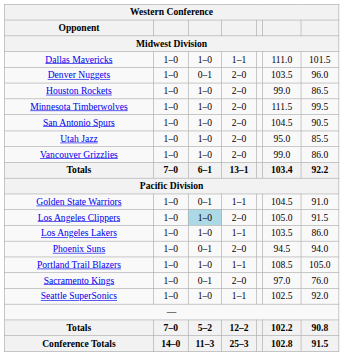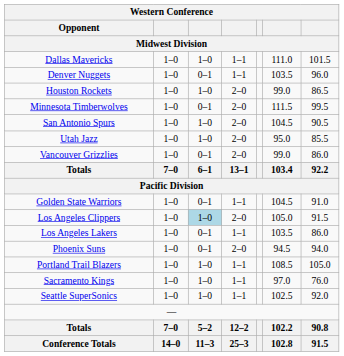(239, 75) 2–0 -> (239, 75) 1–1
(205, 107) 1–0 -> (205, 107) 0–1
(205, 154) 1–0 -> (205, 154) 0–1
(205, 233) 1–0 -> (205, 233) 0–1
(205, 281) 0–1 -> (205, 281) 1–0
(239, 281) 2–0 -> (239, 281) 1–1
